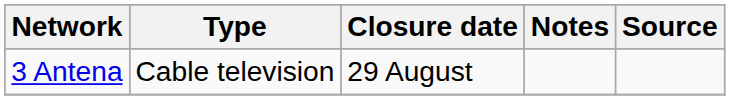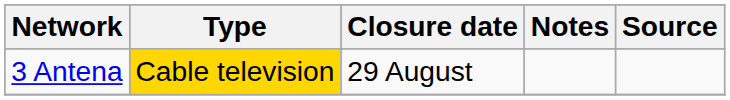(235, 71) no background -> (235, 71) gold background
